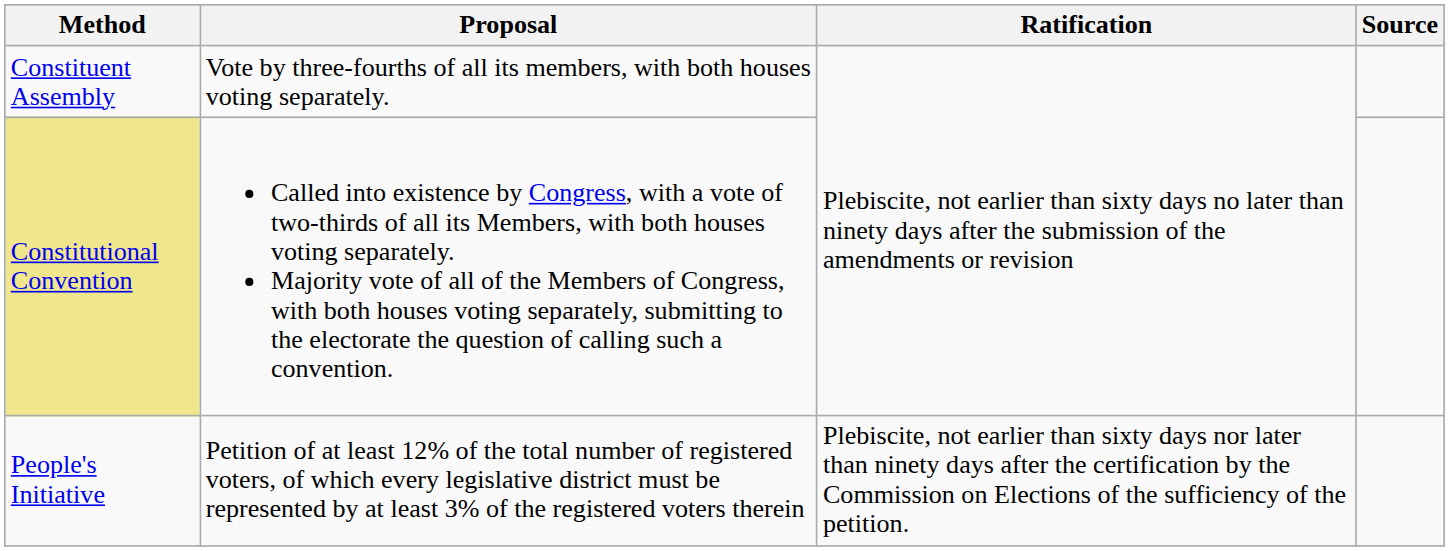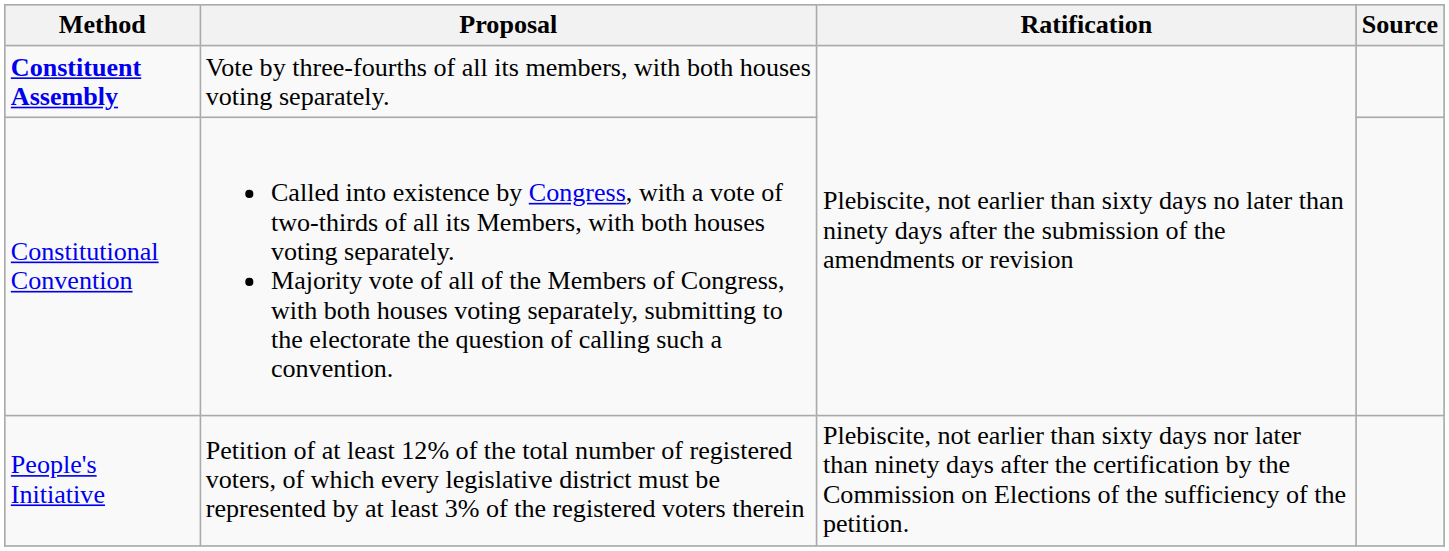(71, 81) normal -> (76, 81) bold
(85, 266) khaki background -> (85, 266) no background
